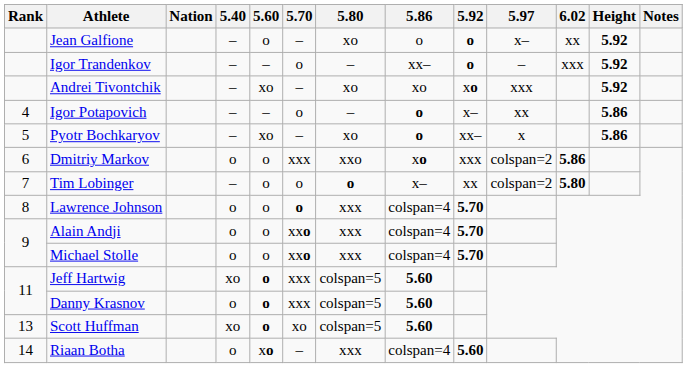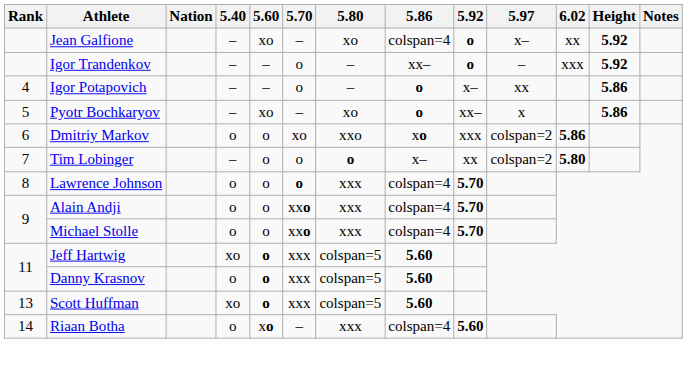(266, 40) o -> (266, 40) xo
(419, 40) o -> (419, 40) colspan=4
- row: (105, 87)
(299, 159) xxx -> (299, 135) xo
(299, 326) xo -> (299, 302) xxx
